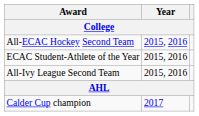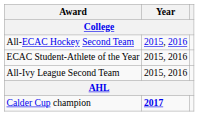(154, 103) normal -> (154, 103) bold
